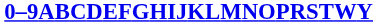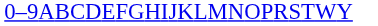(189, 11) bold -> (179, 11) normal
